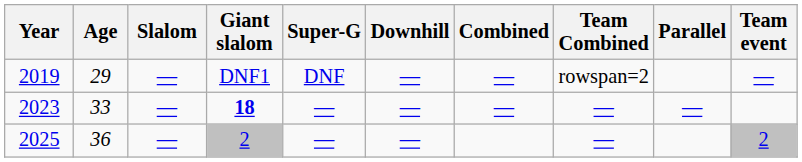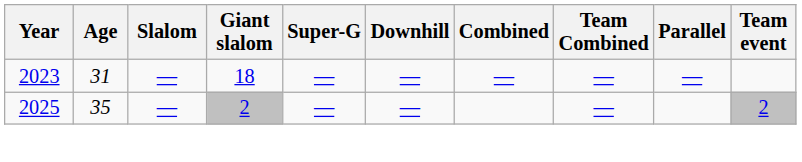- row: (39, 75)
(101, 107) 33 -> (101, 75) 31
(245, 107) bold -> (245, 75) normal
(101, 140) 36 -> (101, 107) 35
